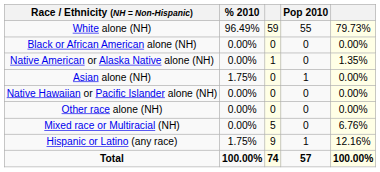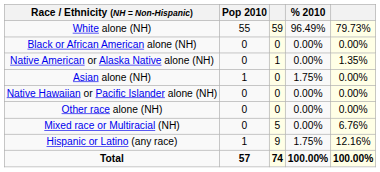columns swapped: (306, 12) <-> (242, 12)
